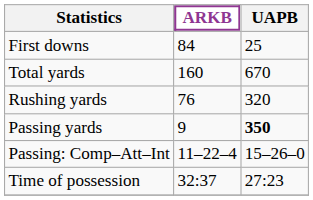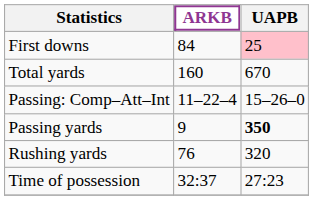(253, 45) no background -> (253, 45) pink background
rows swapped: (58, 99) <-> (89, 153)
